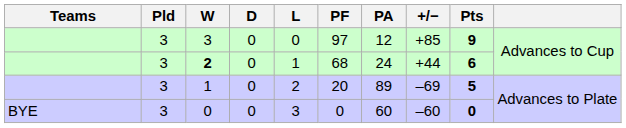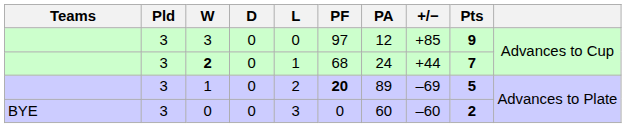(472, 63) 6 -> (472, 63) 7
(340, 87) normal -> (340, 87) bold
(472, 110) 0 -> (472, 110) 2
